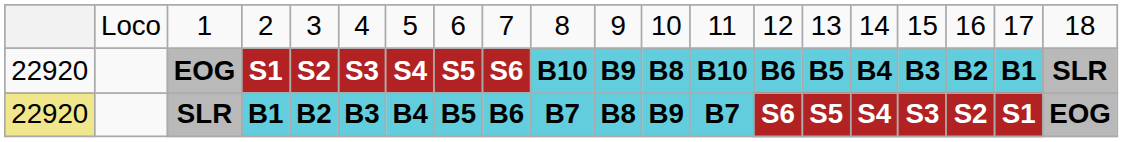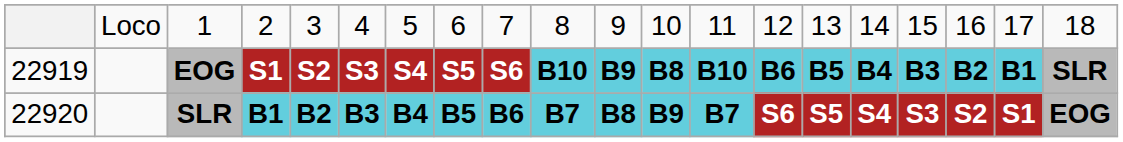(50, 70) 22920 -> (50, 70) 22919
(50, 114) khaki background -> (50, 114) no background
